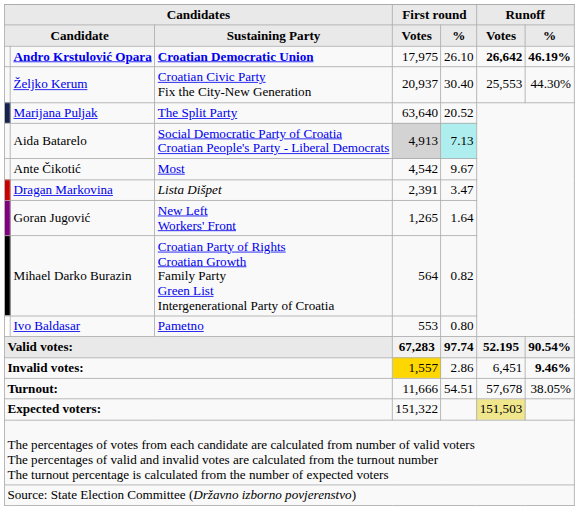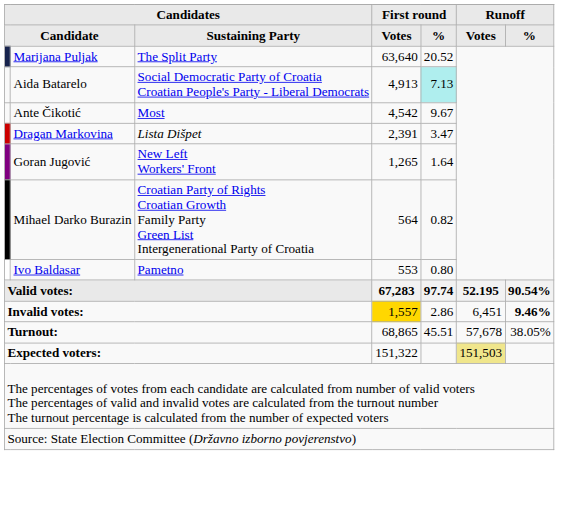- row: (83, 56)
- row: (50, 84)
(423, 141) lightgrey background -> (403, 84) no background
(420, 388) 11,666 -> (400, 332) 68,865
(459, 388) 54.51 -> (439, 332) 45.51
